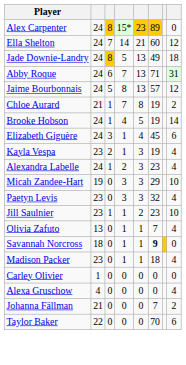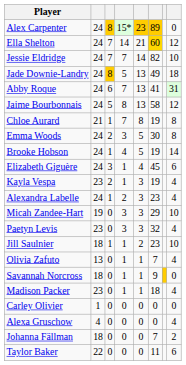(155, 43) no background -> (155, 43) gold background
+ row: (36, 58)
(155, 74) 71 -> (155, 89) 41
(155, 89) 57 -> (155, 105) 58
(174, 105) 2 -> (174, 120) 8
+ row: (34, 136)
(98, 213) 23 -> (98, 244) 18
(155, 244) bold -> (155, 275) normal
(98, 306) 21 -> (98, 337) 18
(155, 321) 70 -> (155, 352) 11
